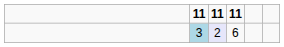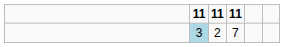(217, 33) lavender background -> (217, 33) no background
(235, 33) 6 -> (235, 33) 7
